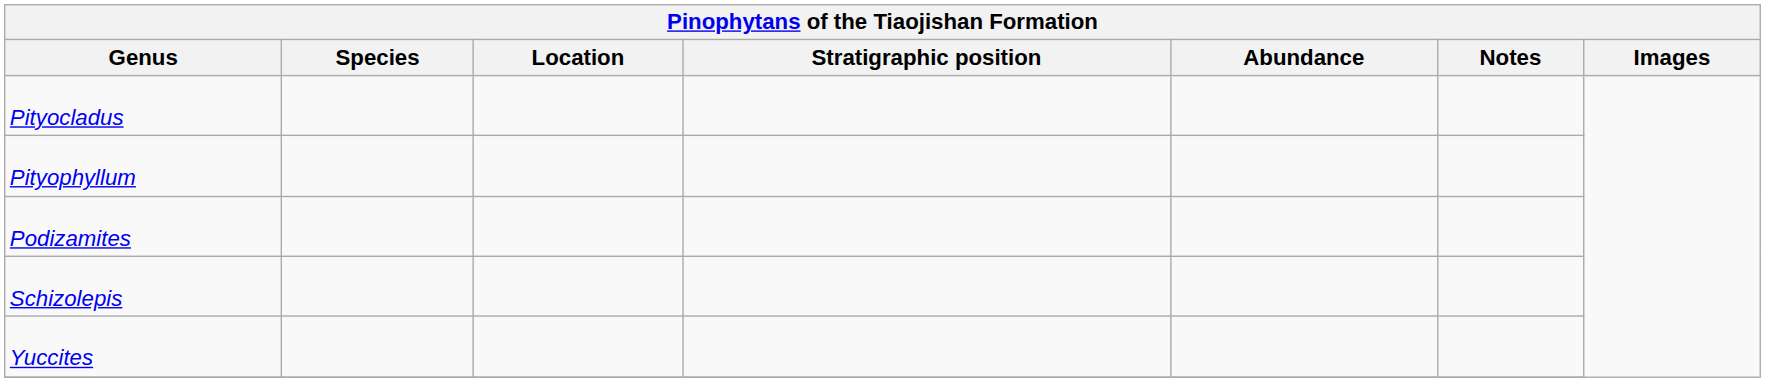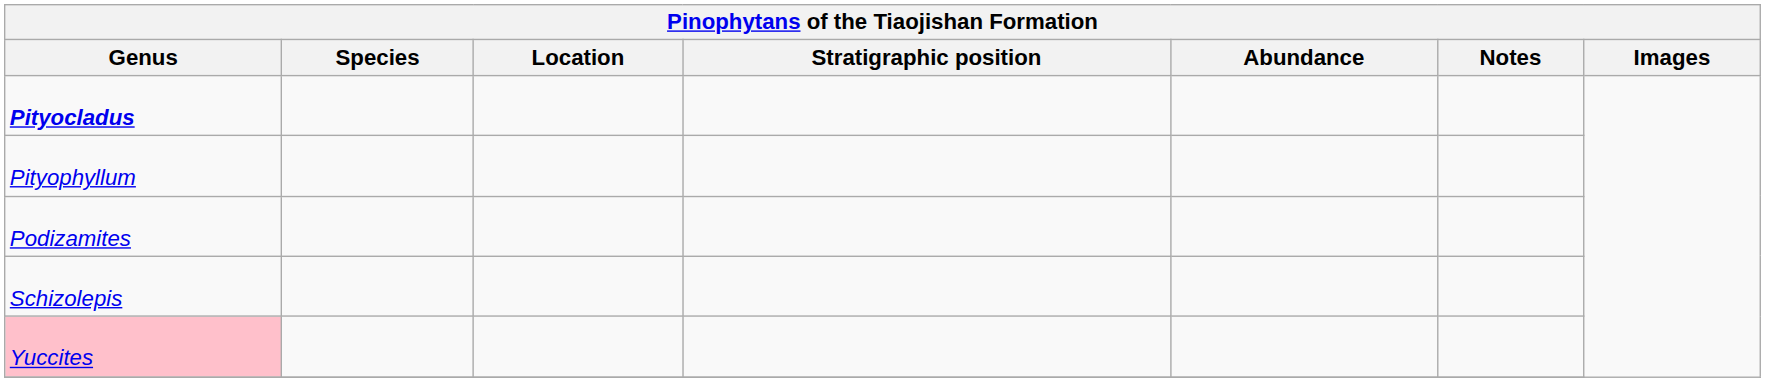(67, 117) normal -> (72, 117) bold
(51, 358) no background -> (51, 358) pink background
